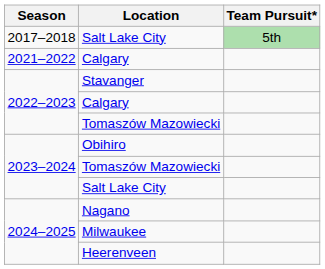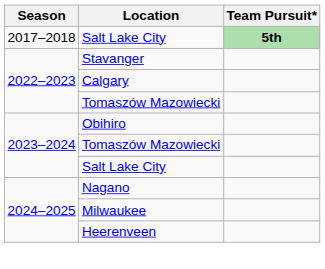(272, 37) normal -> (272, 37) bold
- row: (42, 59)
